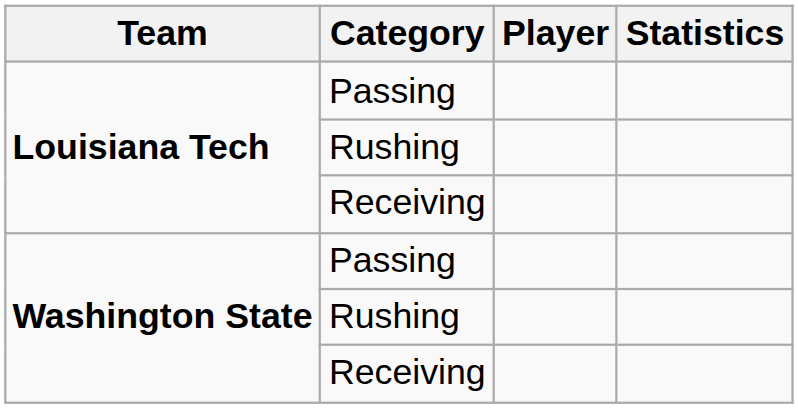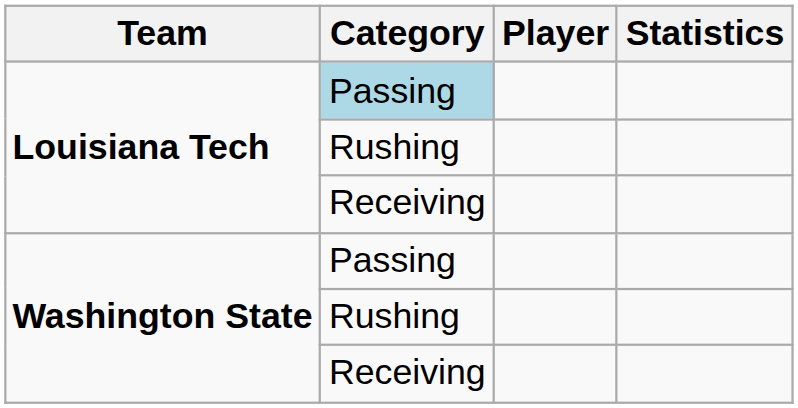(392, 90) no background -> (392, 90) lightblue background
